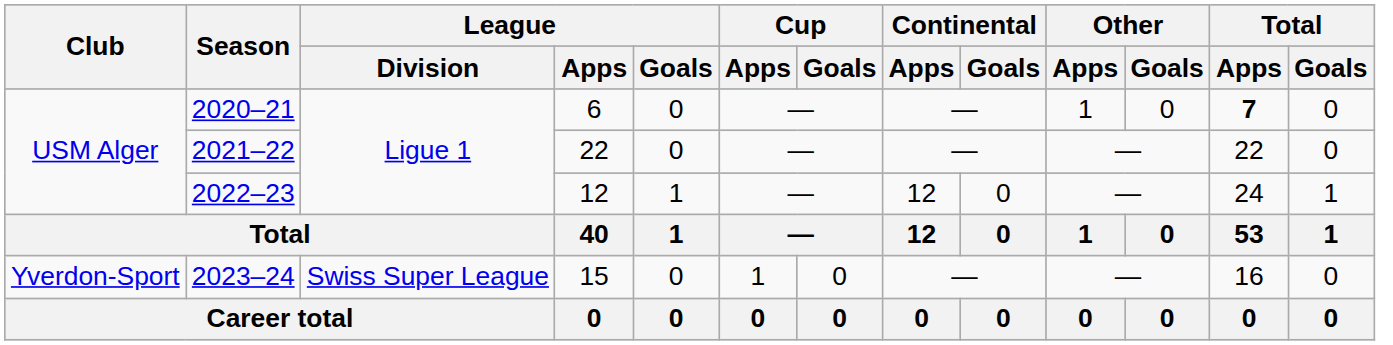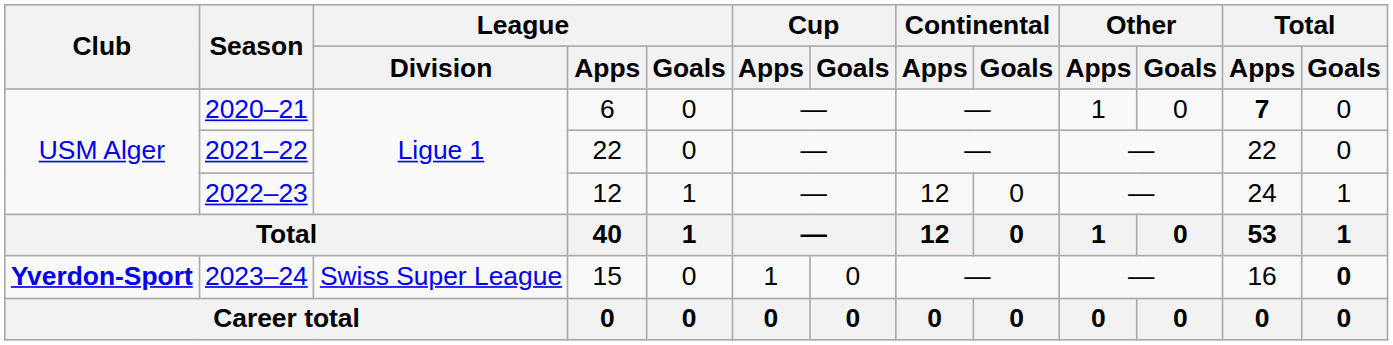(95, 276) normal -> (102, 276) bold
(1331, 276) normal -> (1344, 276) bold
